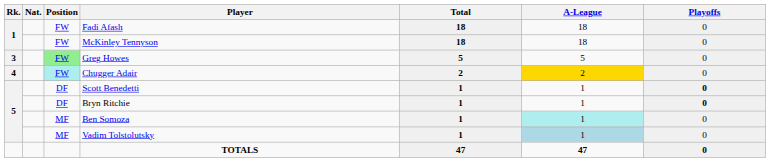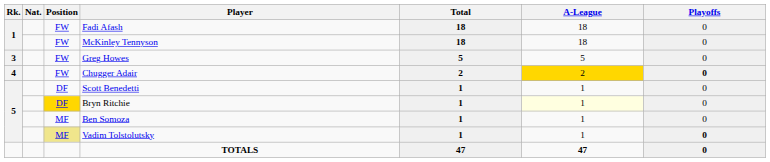(62, 58) lightgreen background -> (62, 58) no background
(62, 73) paleturquoise background -> (62, 73) no background
(705, 73) normal -> (705, 73) bold
(705, 88) bold -> (705, 88) normal
(62, 104) no background -> (62, 104) gold background
(583, 104) no background -> (583, 104) lightyellow background
(705, 104) bold -> (705, 104) normal
(583, 119) paleturquoise background -> (583, 119) no background
(62, 134) no background -> (62, 134) khaki background
(583, 134) lightblue background -> (583, 134) no background
(705, 134) normal -> (705, 134) bold
